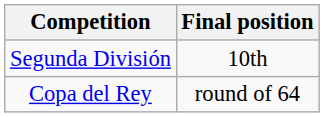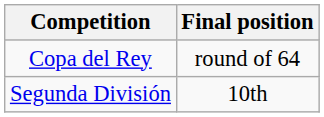rows swapped: (90, 58) <-> (90, 93)
